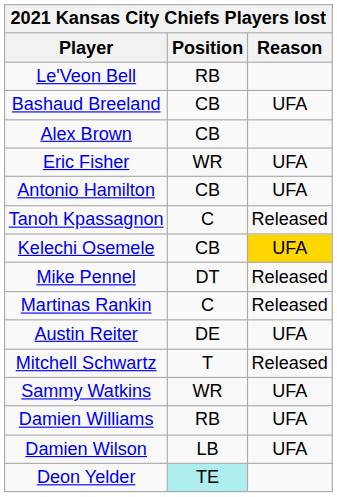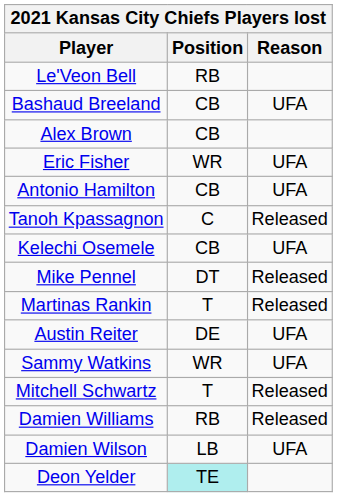(290, 248) gold background -> (290, 248) no background
(208, 305) C -> (208, 305) T
rows swapped: (86, 362) <-> (86, 391)
(290, 420) UFA -> (290, 420) Released
